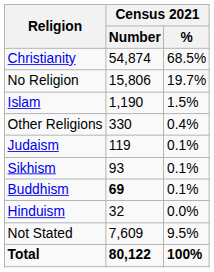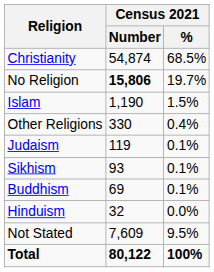(130, 80) normal -> (130, 80) bold
(116, 189) bold -> (116, 189) normal
